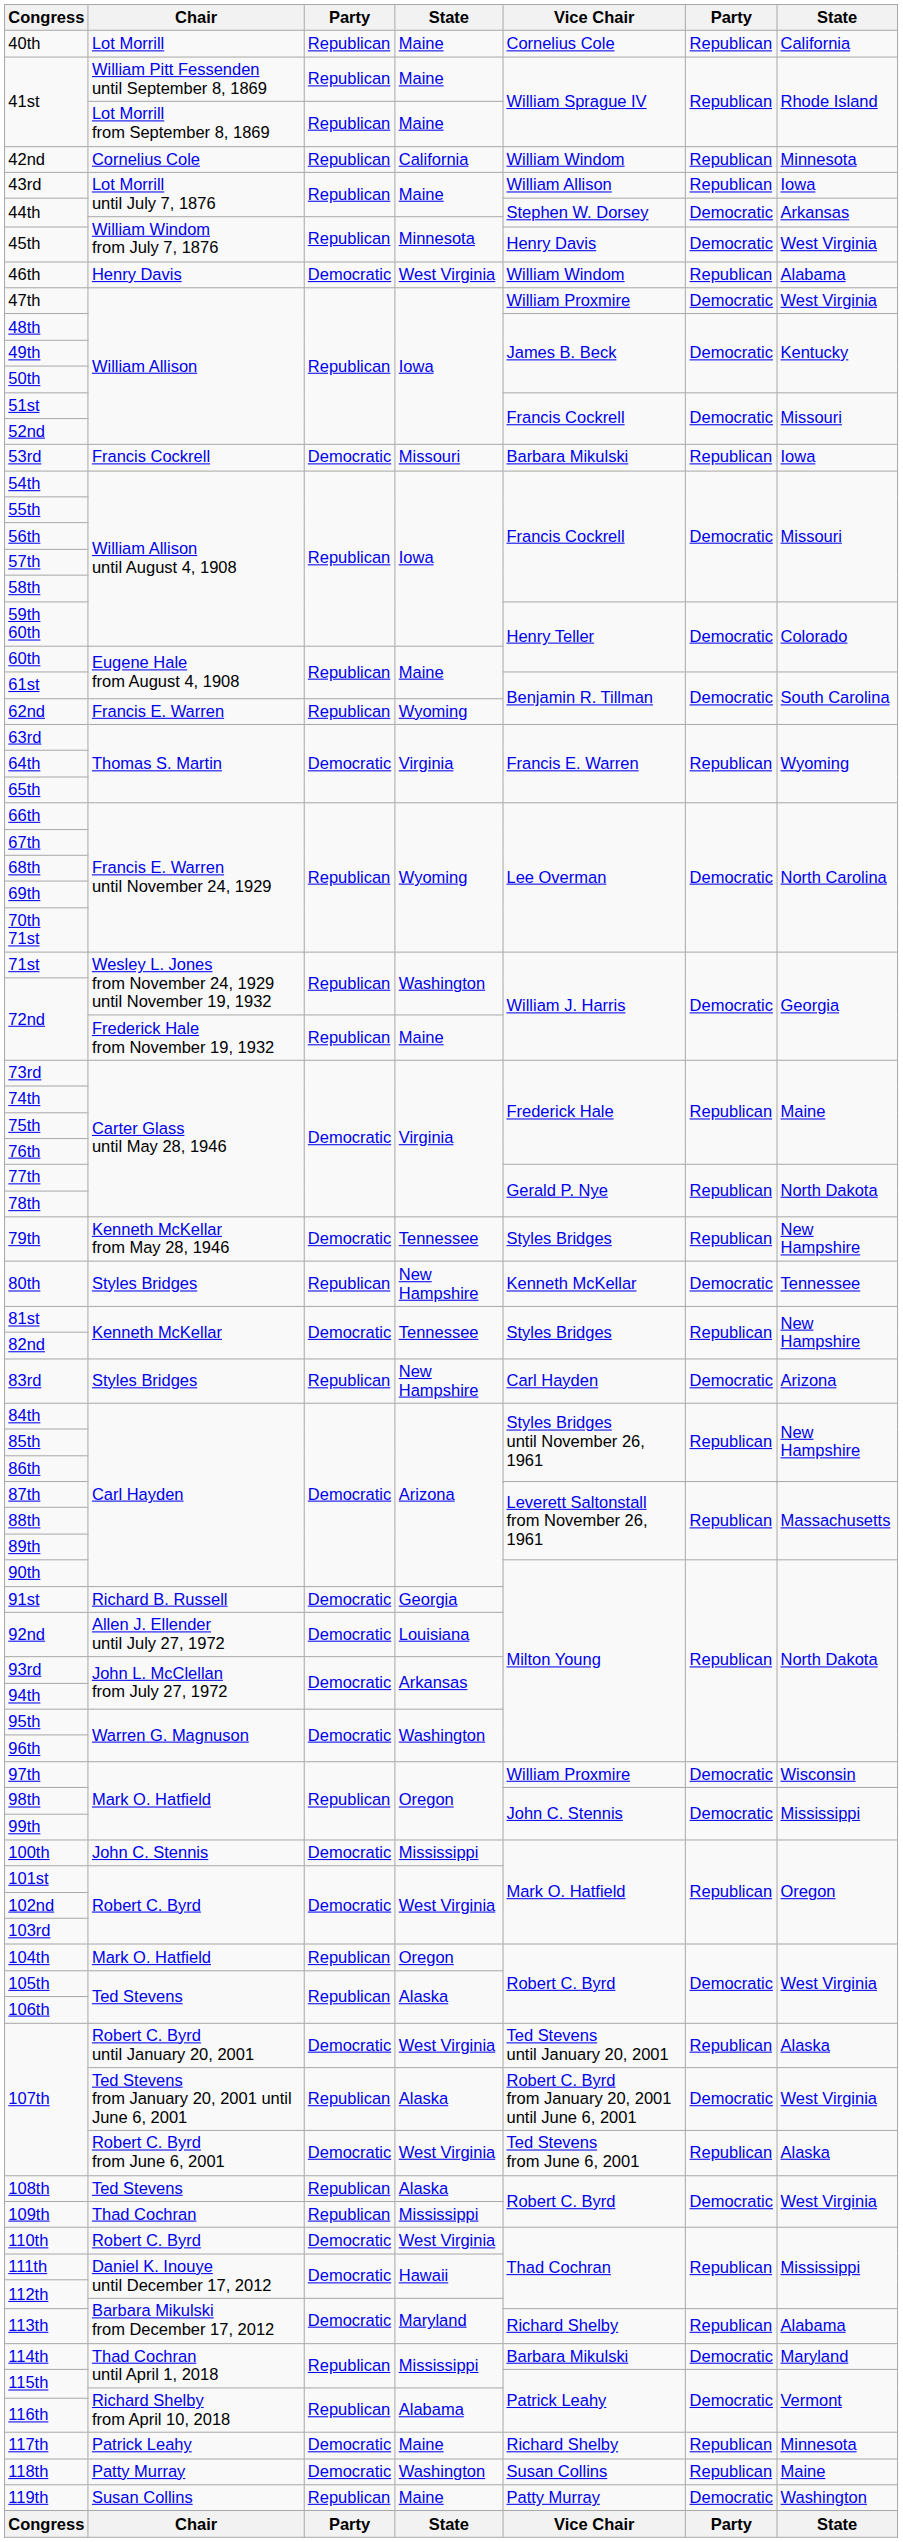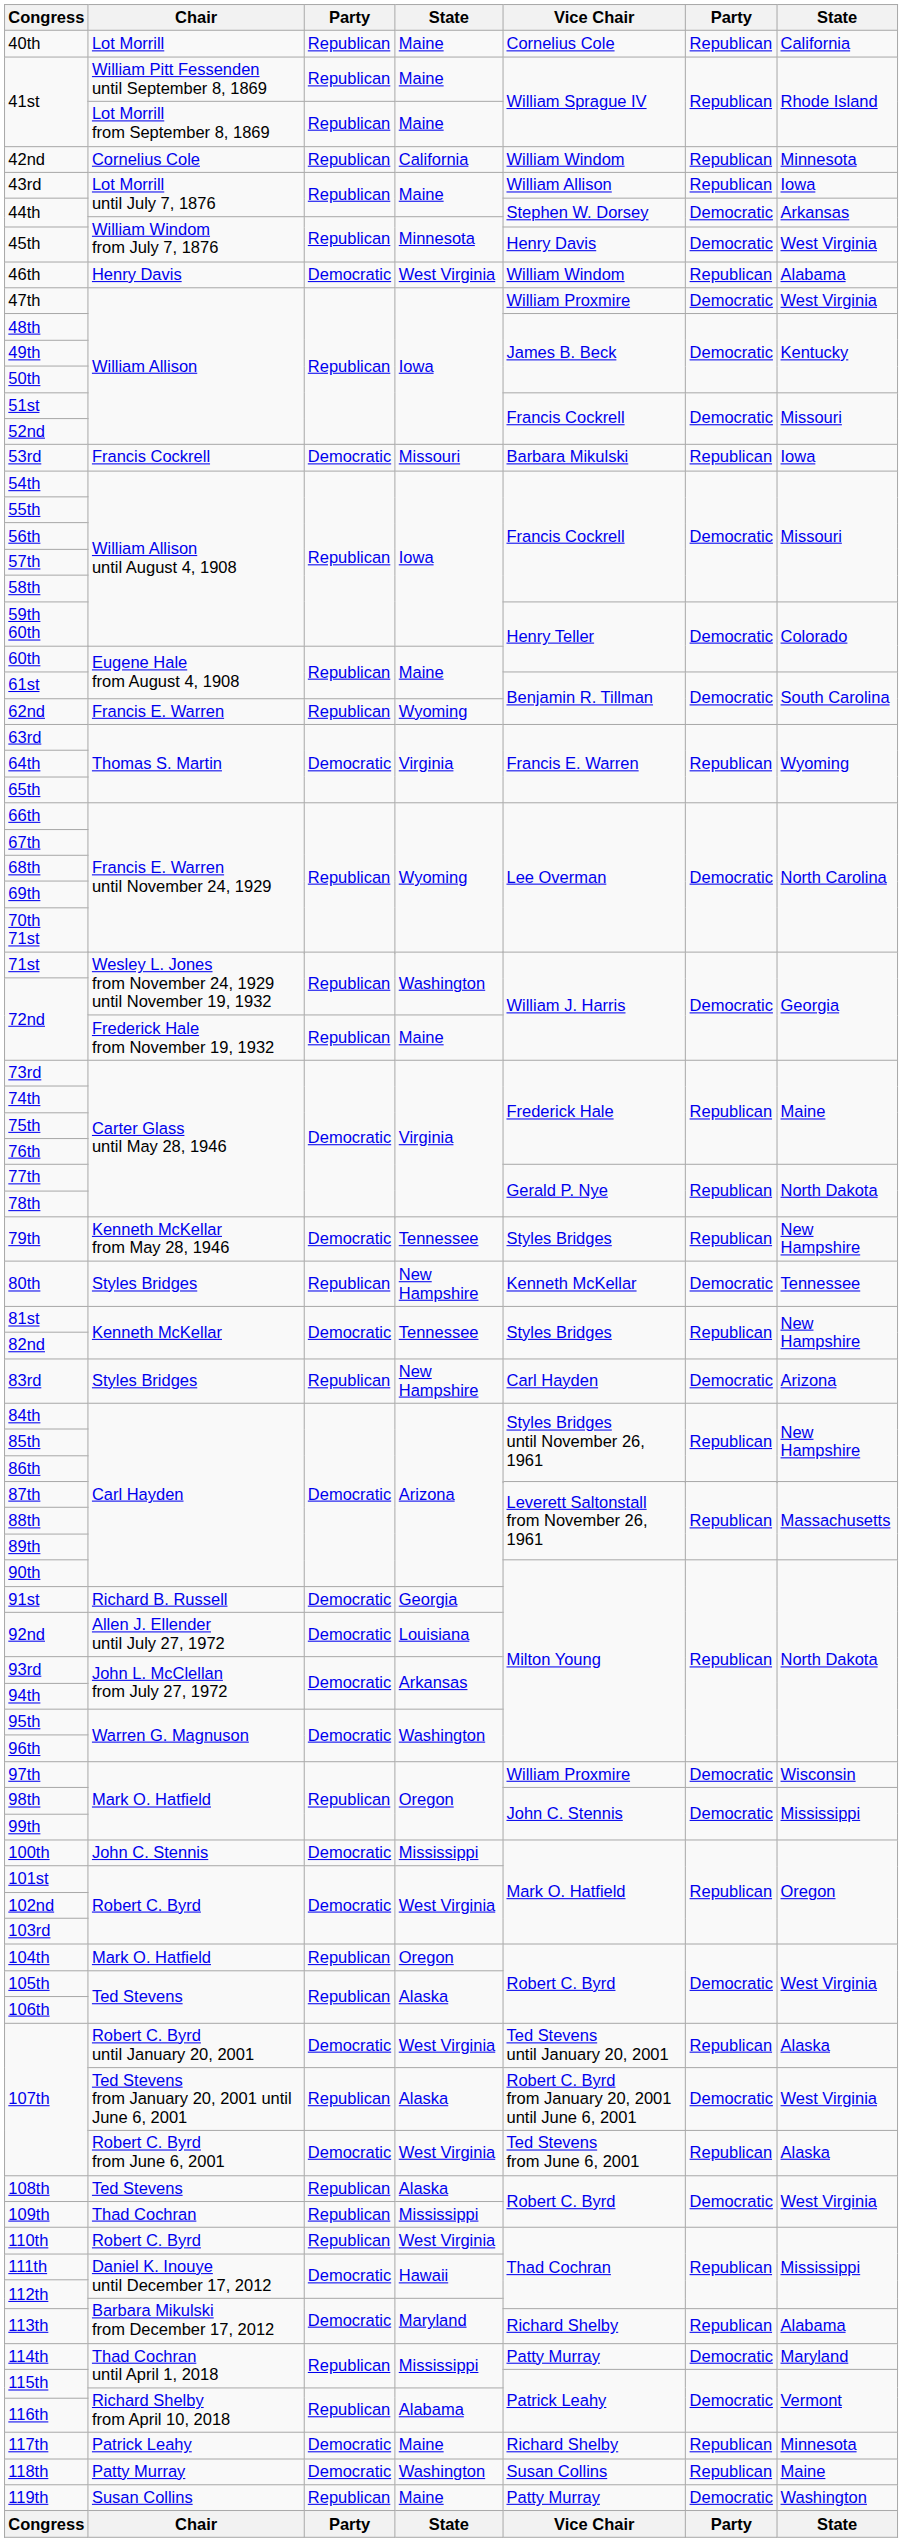(350, 2240) Democratic -> (349, 2240) Republican
(567, 2356) Barbara Mikulski -> (553, 2356) Patty Murray
